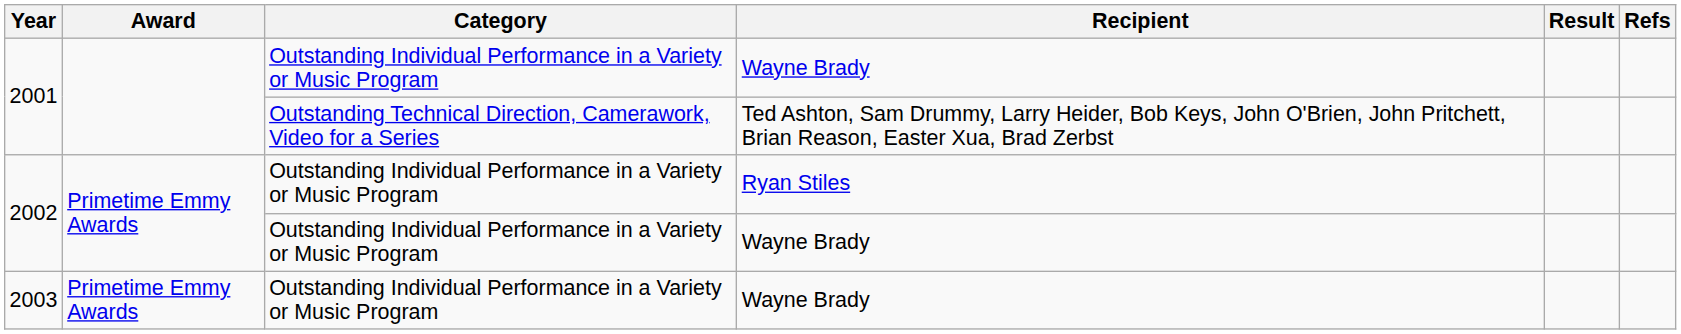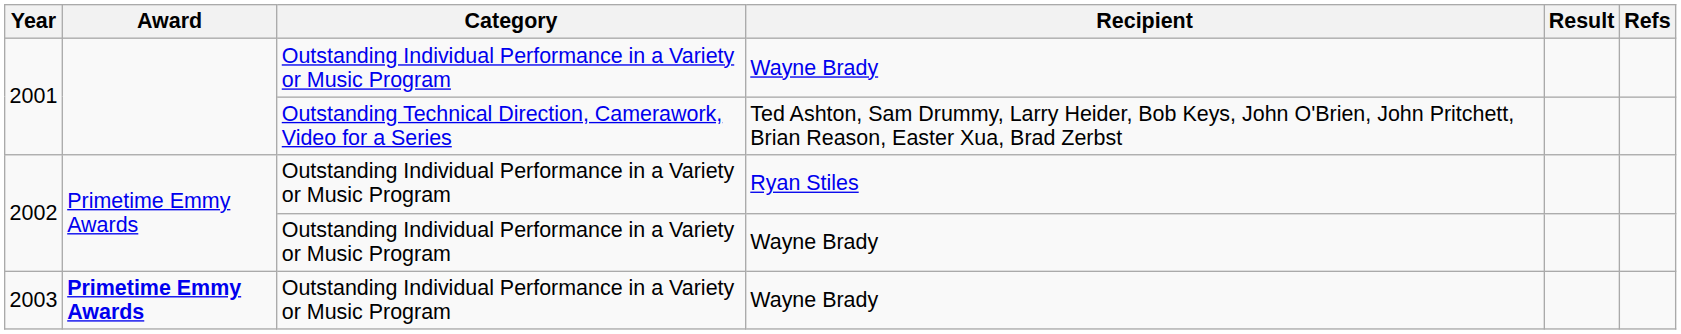(149, 300) normal -> (154, 300) bold
